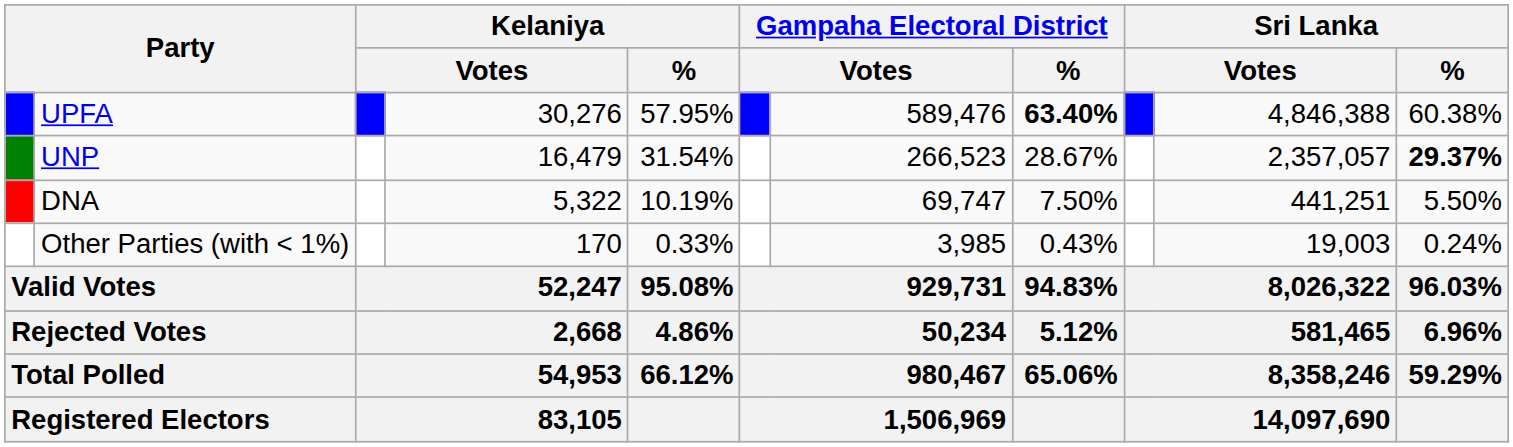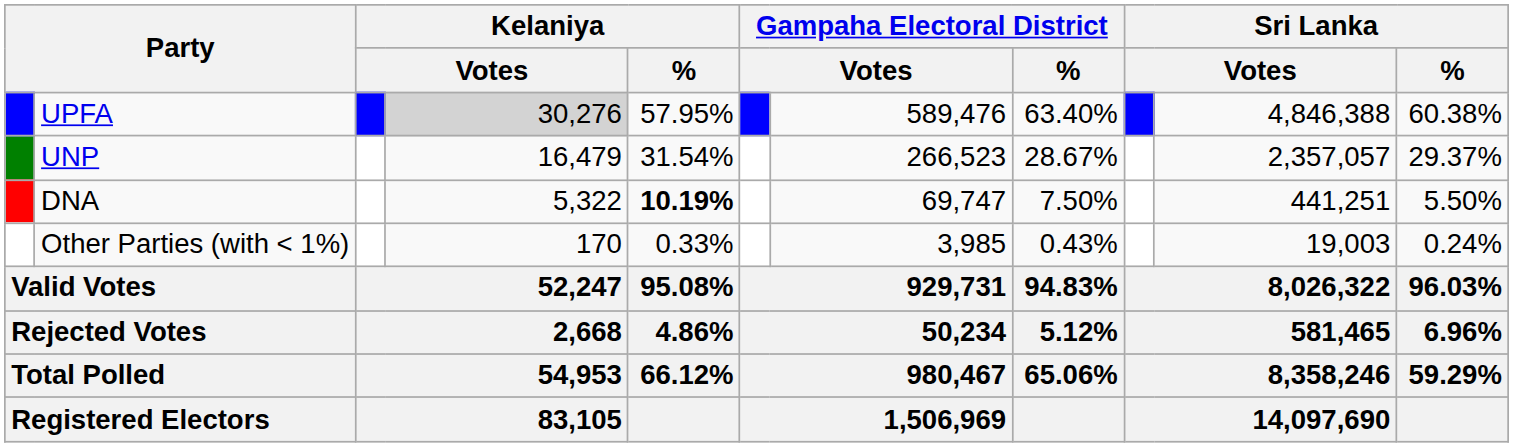(580, 113) no background -> (580, 113) lightgrey background
(1071, 113) bold -> (1071, 113) normal
(1455, 157) bold -> (1455, 157) normal
(687, 200) normal -> (687, 200) bold
